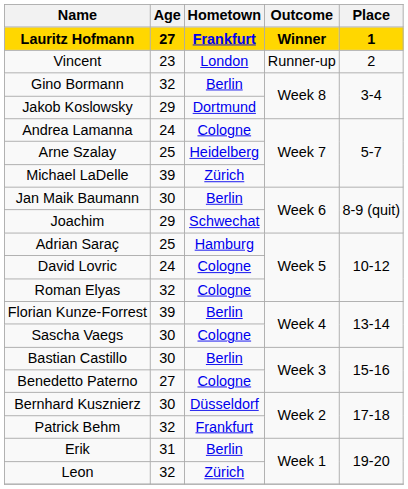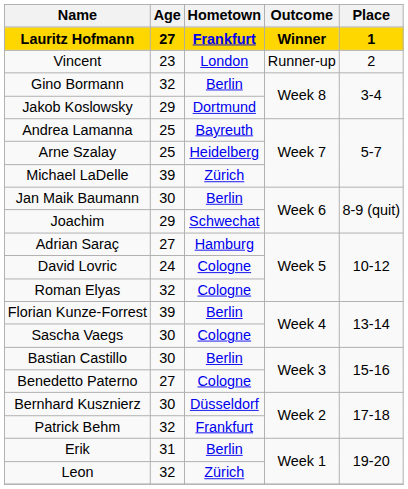(167, 130) 24 -> (167, 130) 25
(224, 130) Cologne -> (224, 130) Bayreuth
(167, 244) 25 -> (167, 244) 27
